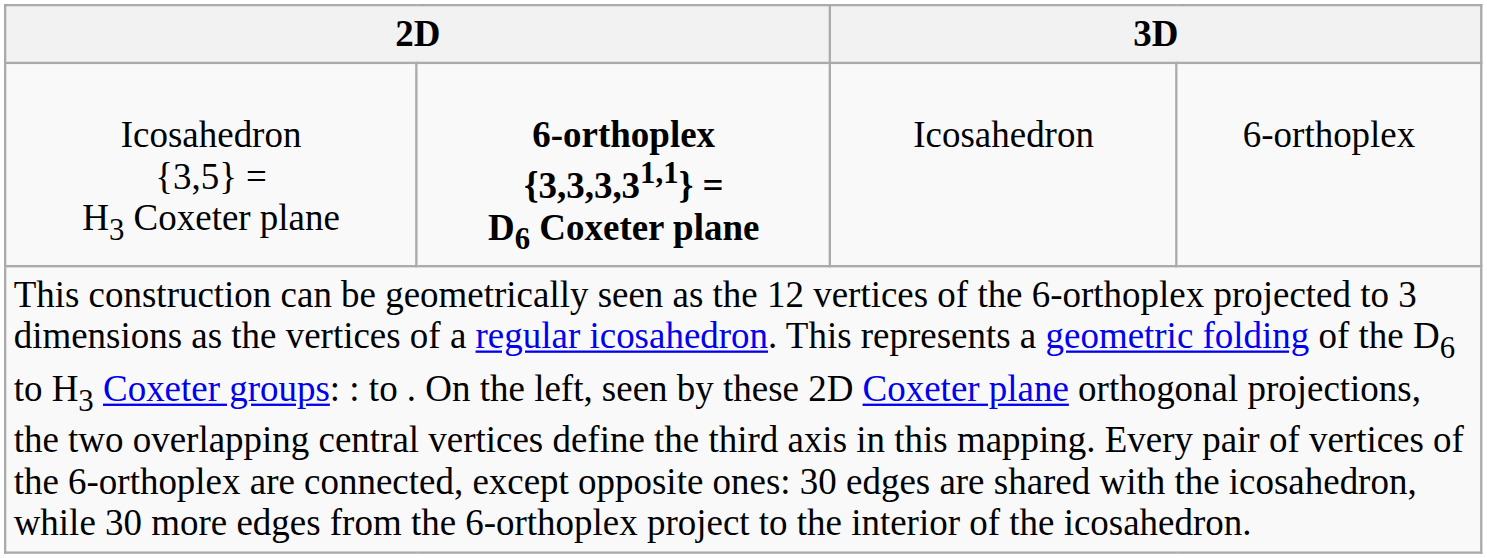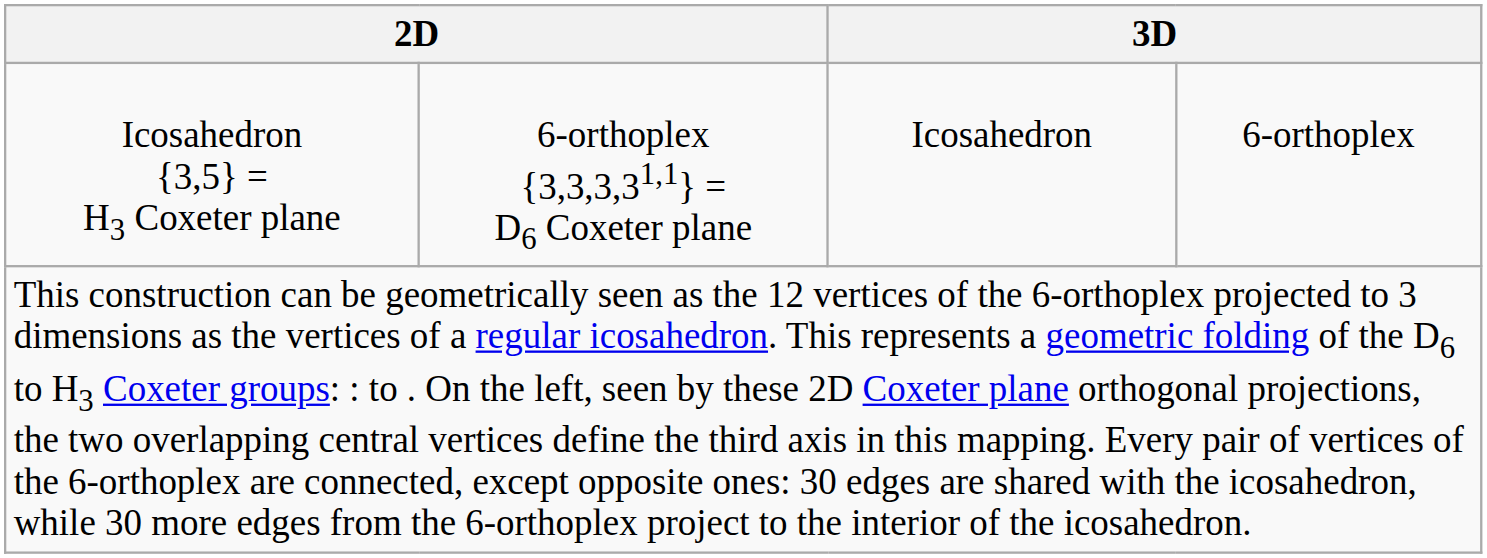(624, 185) bold -> (623, 185) normal
